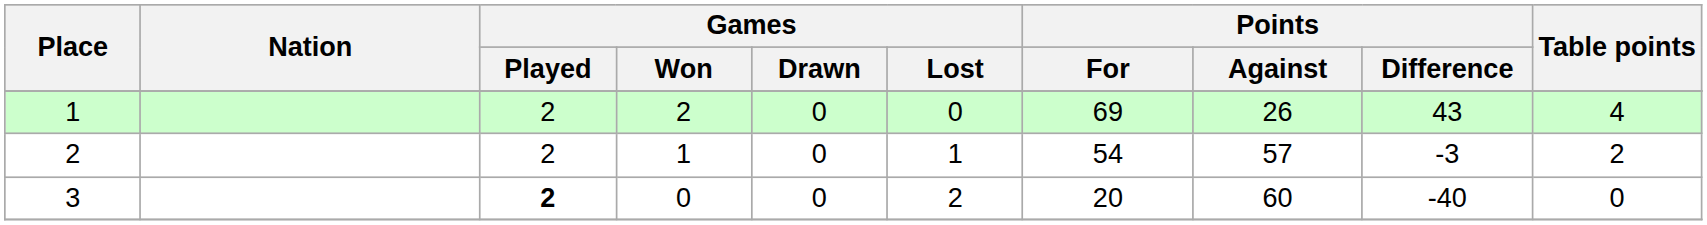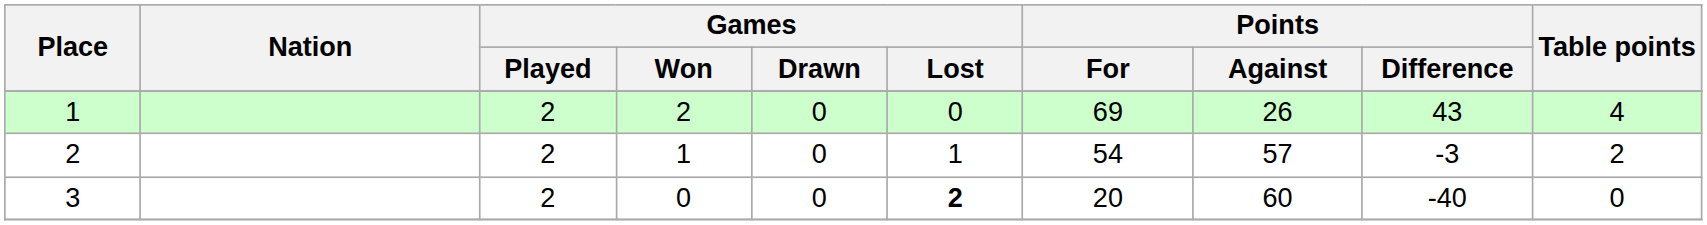(548, 197) bold -> (548, 197) normal
(955, 197) normal -> (955, 197) bold
